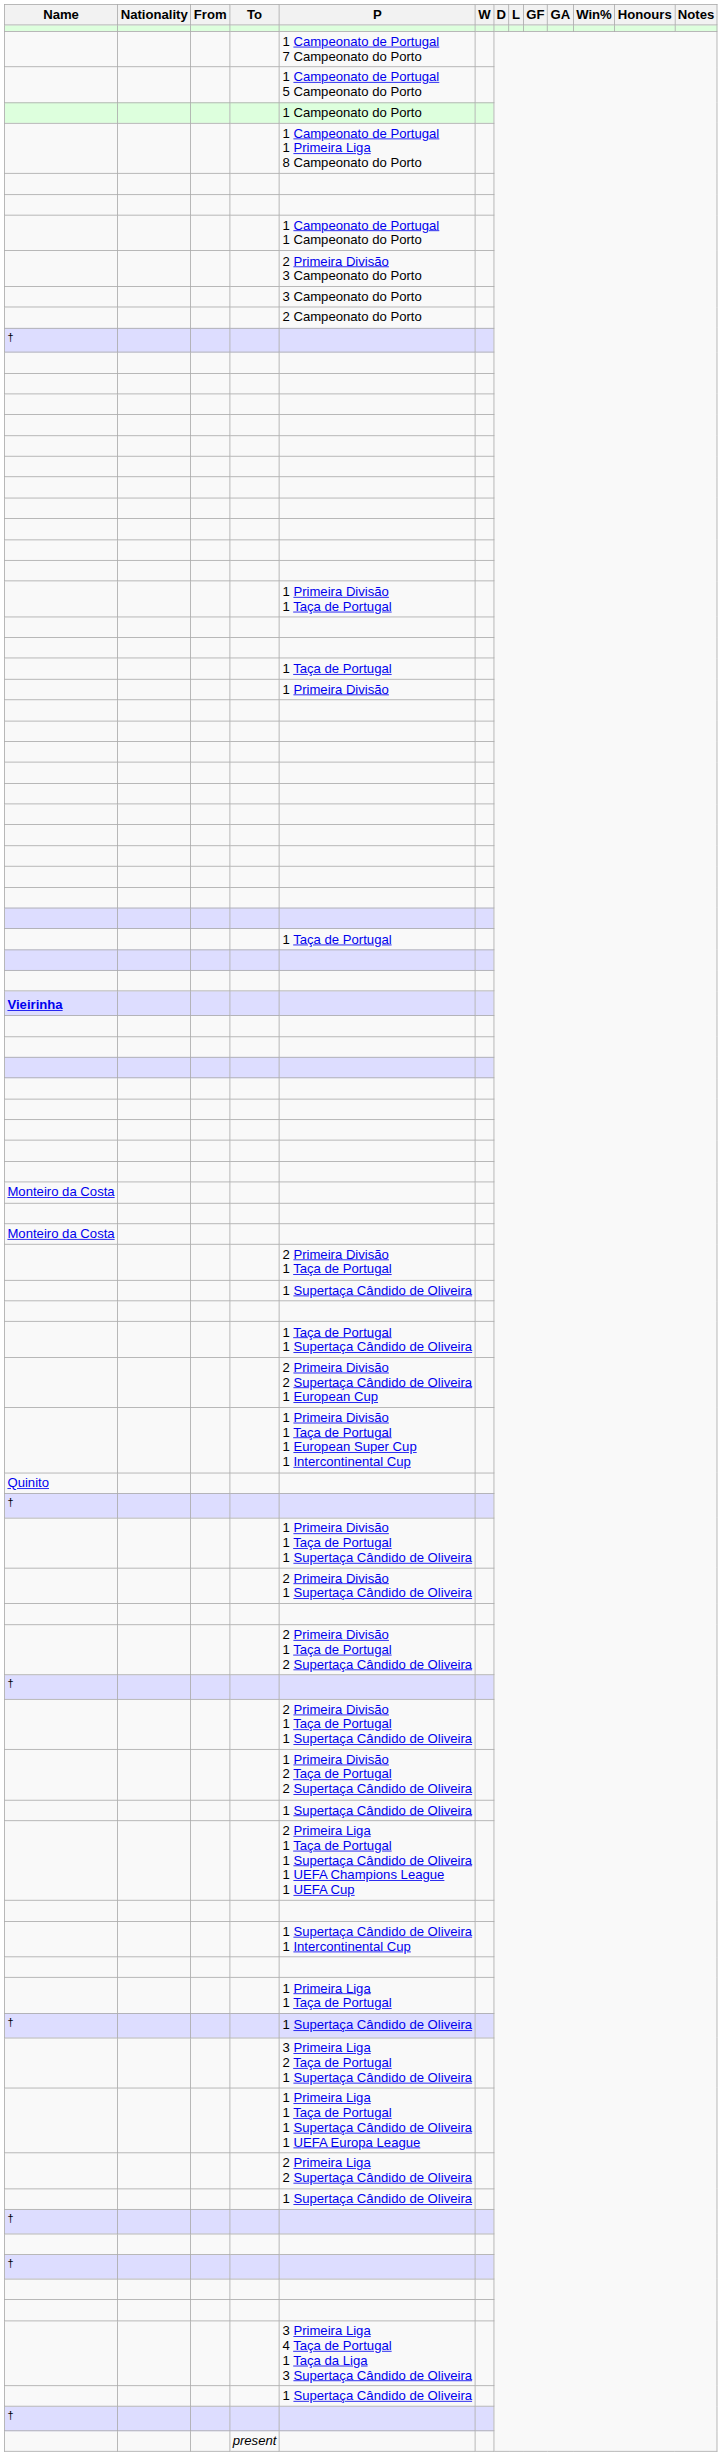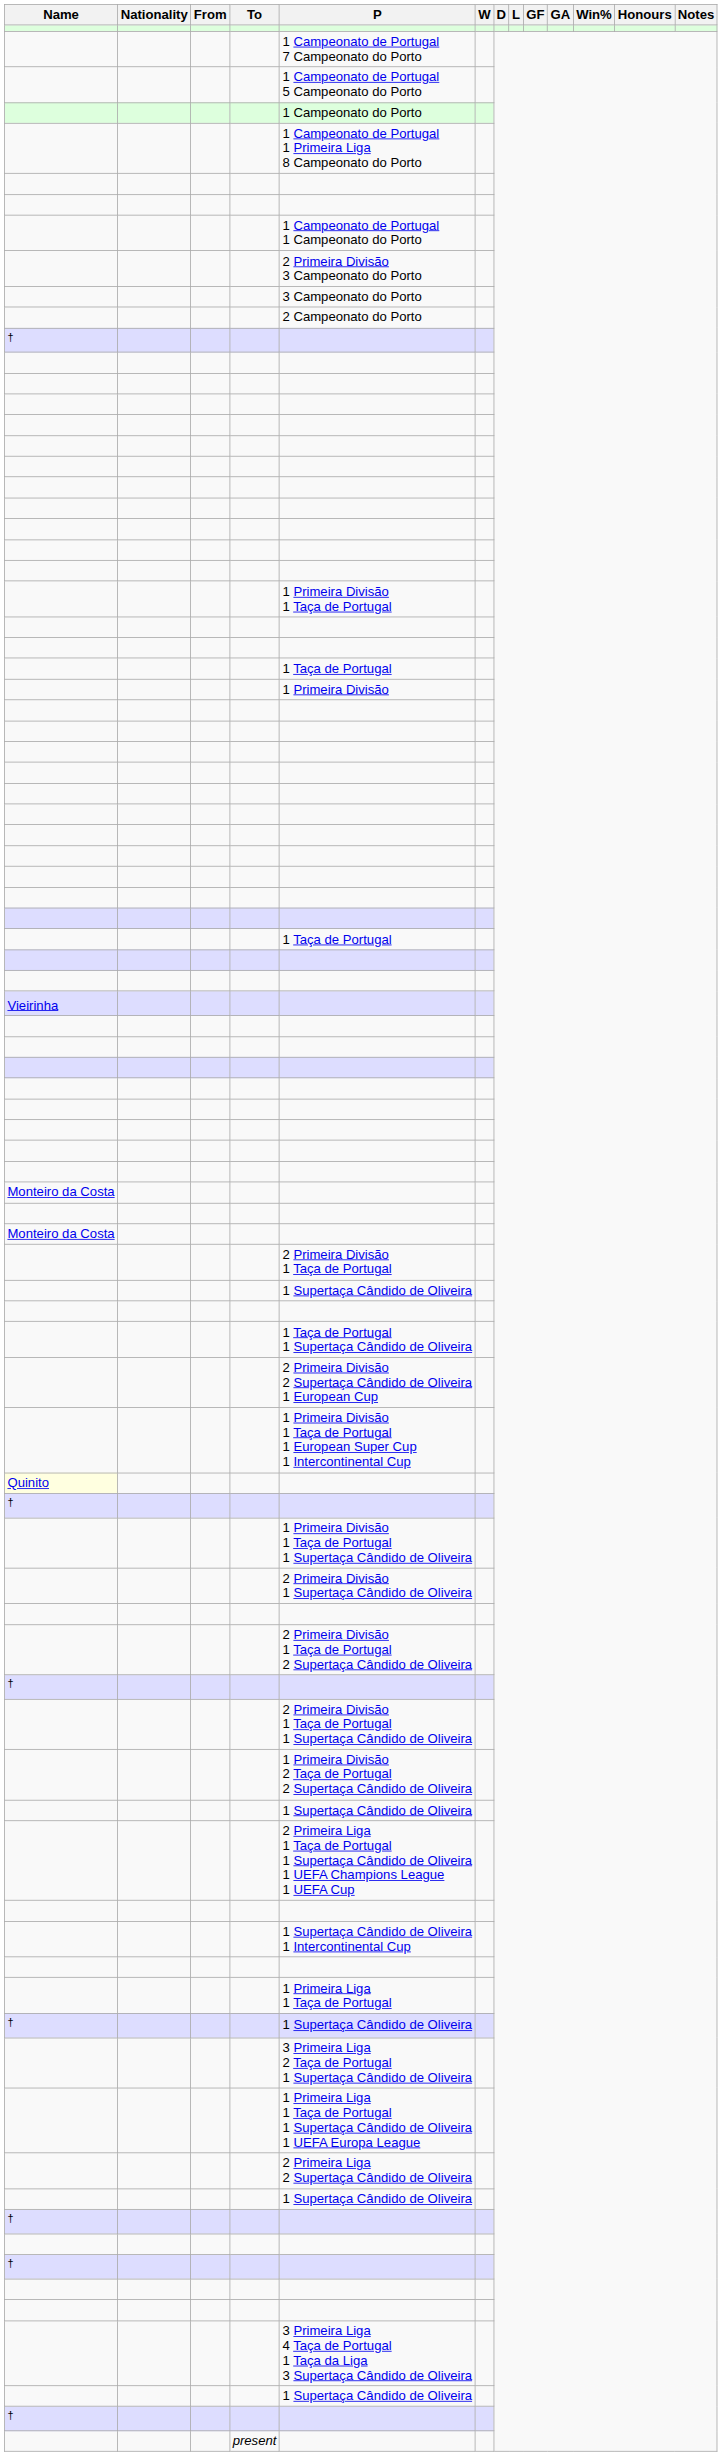(35, 1005) bold -> (33, 1005) normal
(28, 1483) no background -> (28, 1483) lightyellow background
